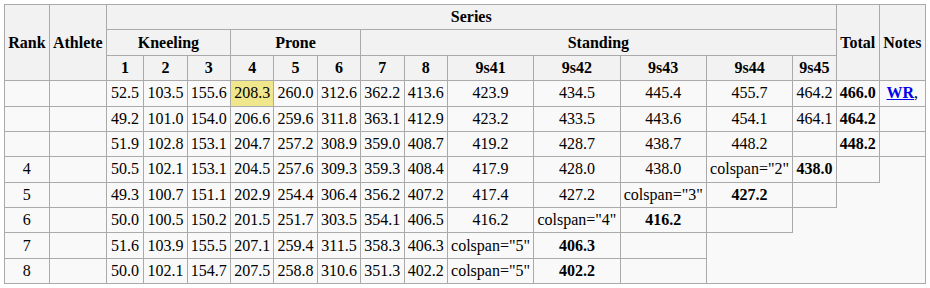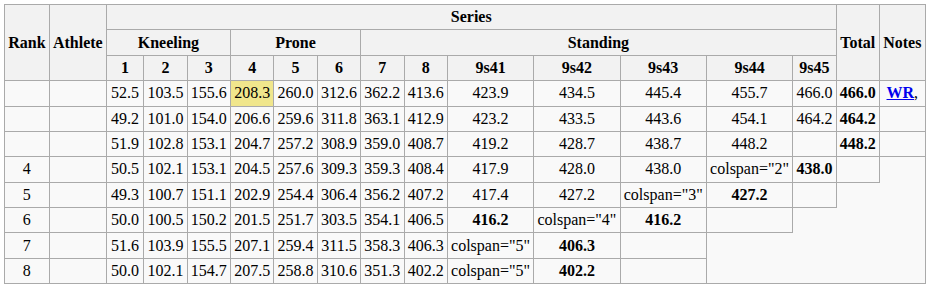(814, 93) 464.2 -> (814, 93) 466.0
(814, 118) 464.1 -> (814, 118) 464.2
(491, 220) normal -> (491, 220) bold
